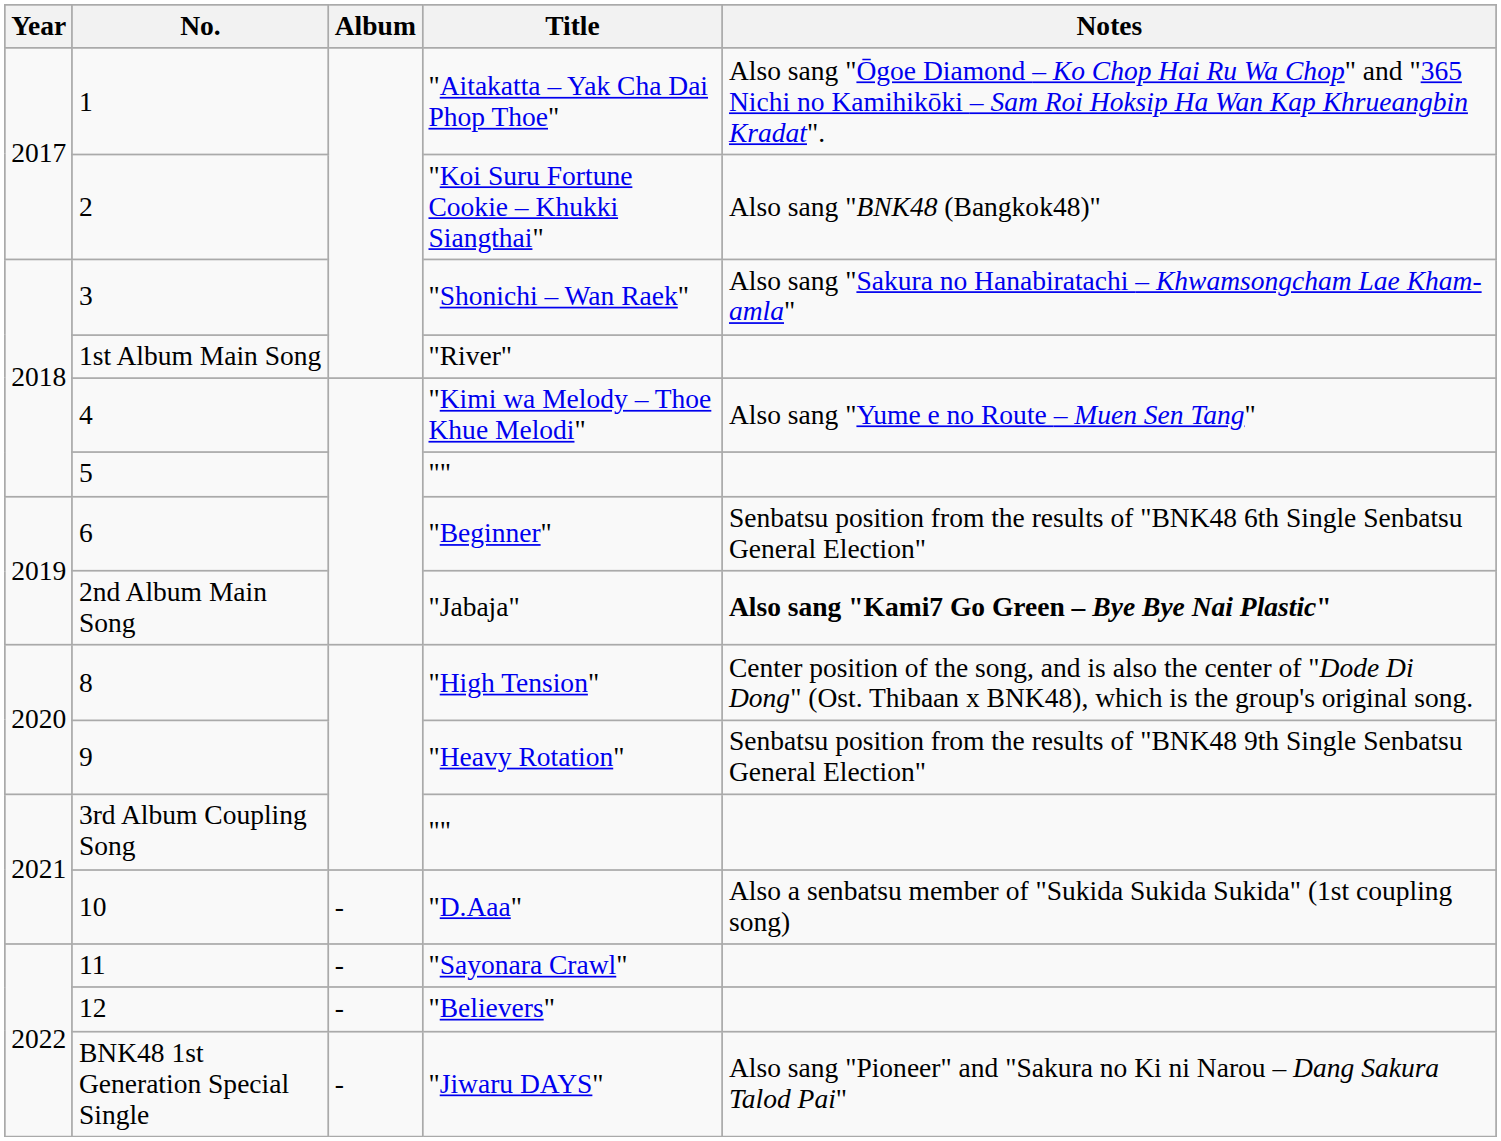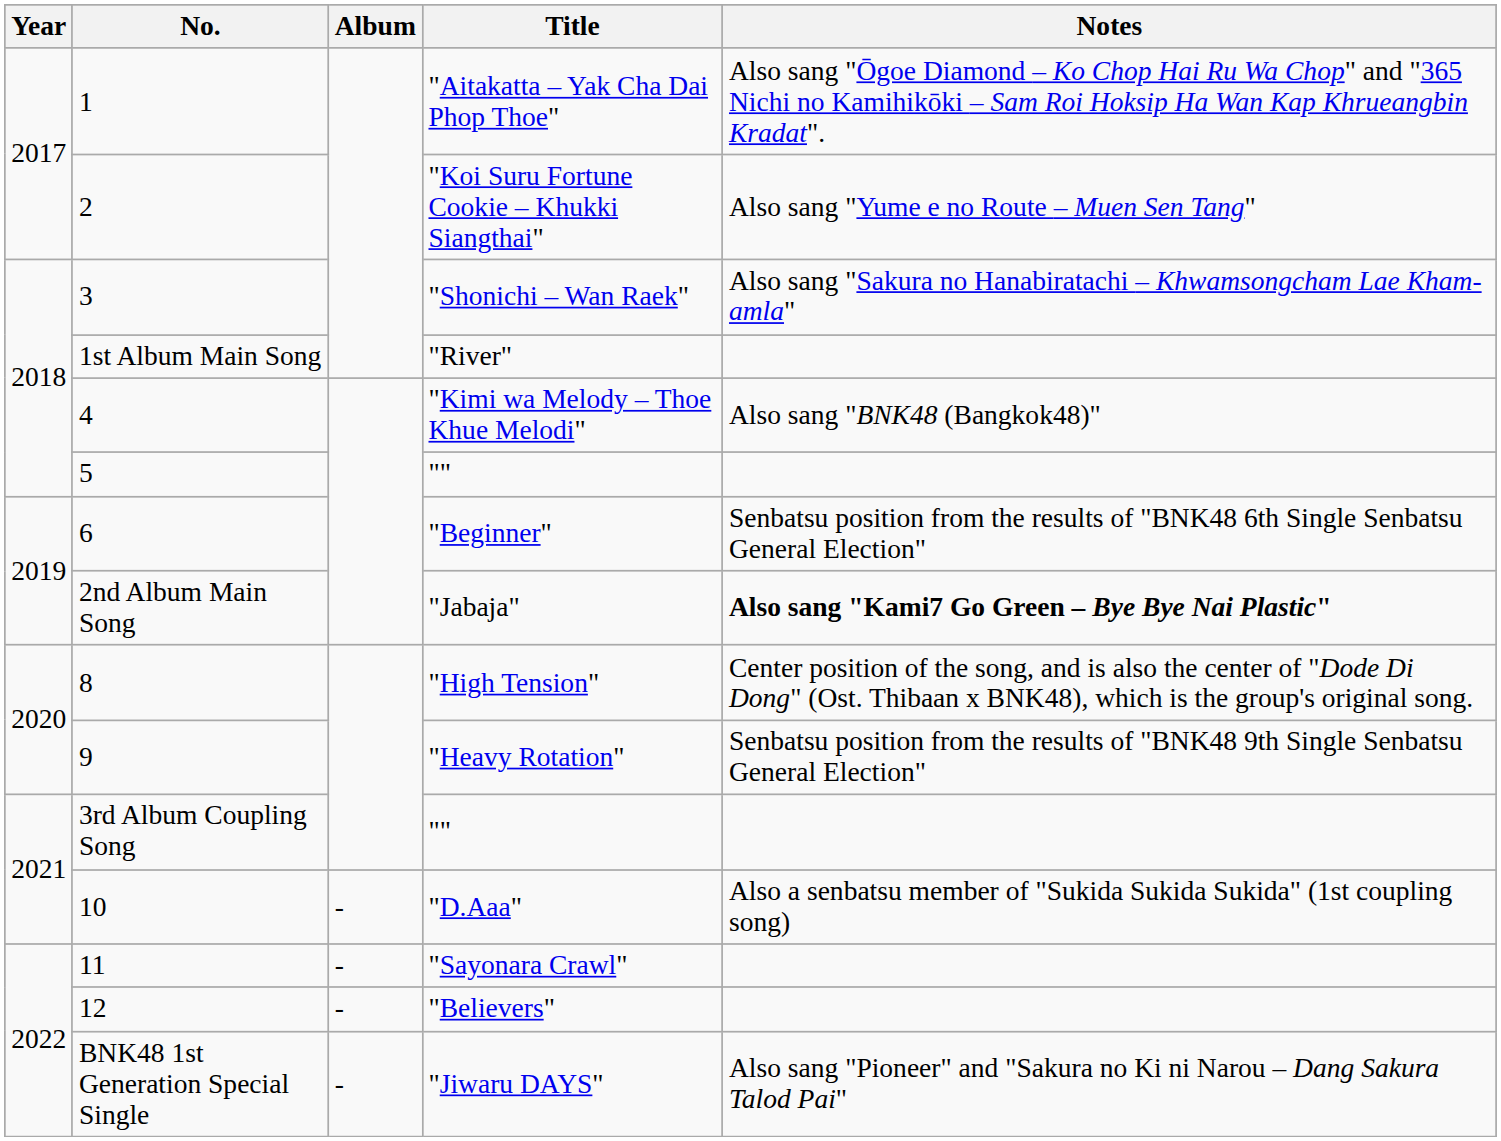(915, 206) Also sang "BNK48 (Bangkok48)" -> (992, 206) Also sang "Yume e no Route – Muen Sen Tang"
(992, 414) Also sang "Yume e no Route – Muen Sen Tang" -> (915, 414) Also sang "BNK48 (Bangkok48)"
